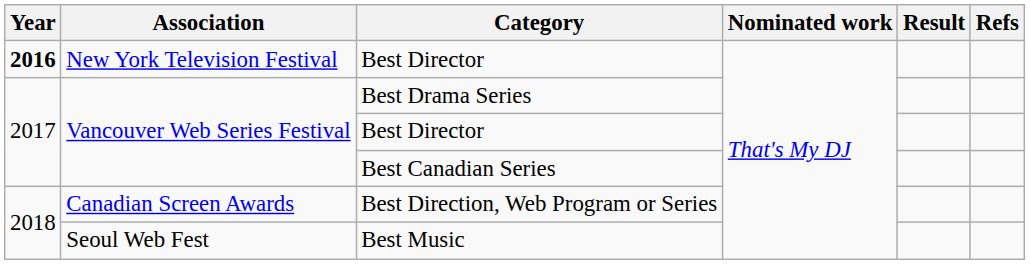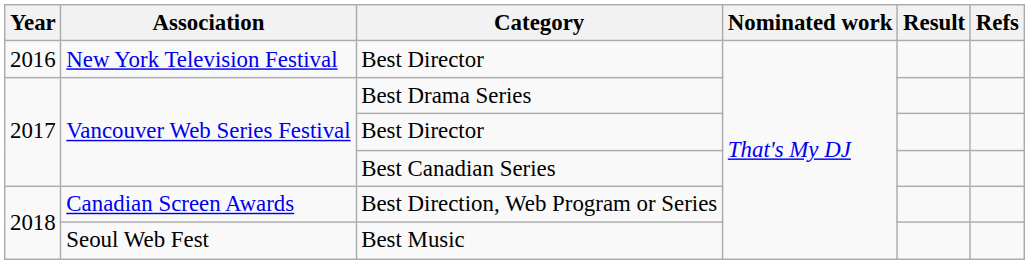(33, 58) bold -> (33, 58) normal
